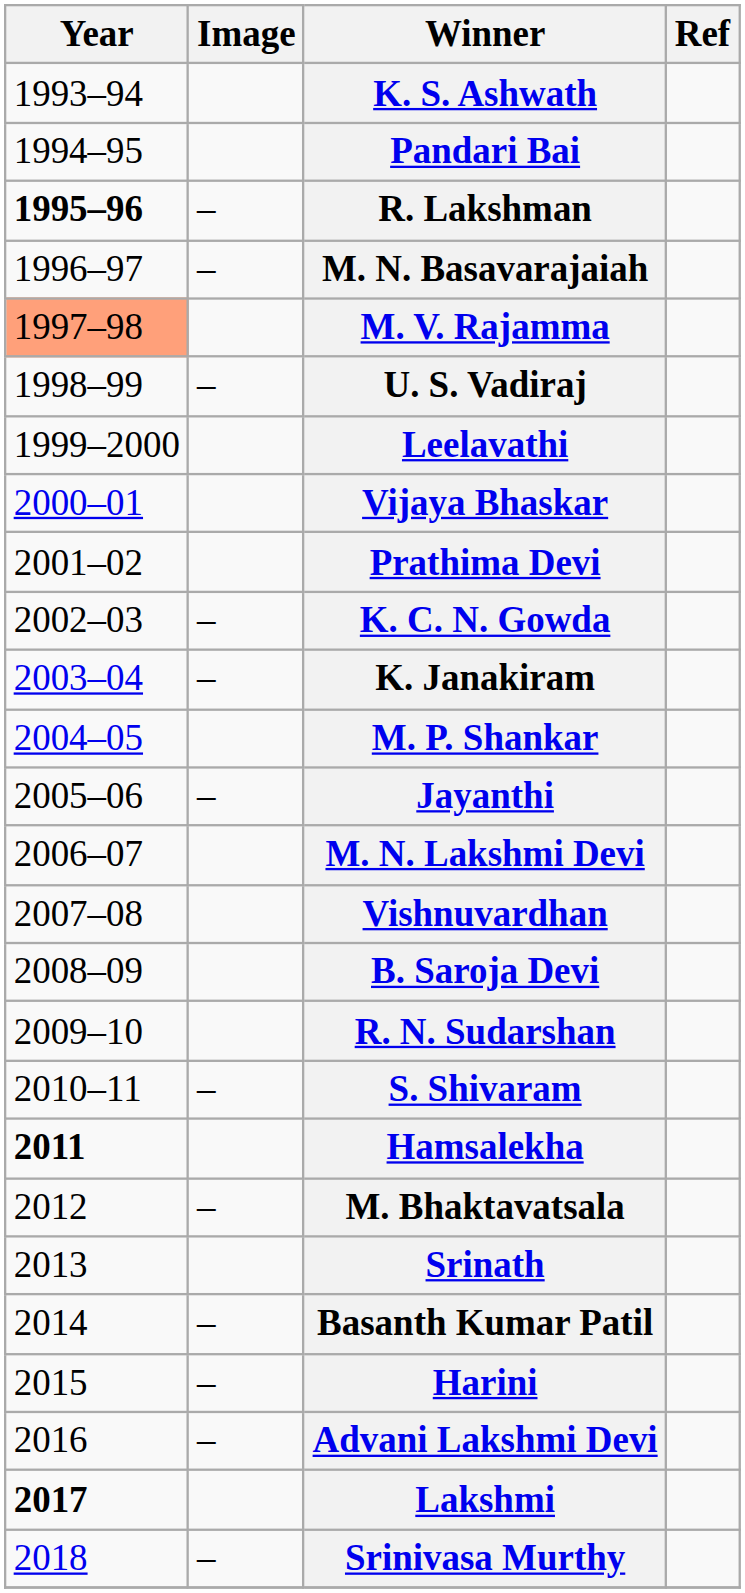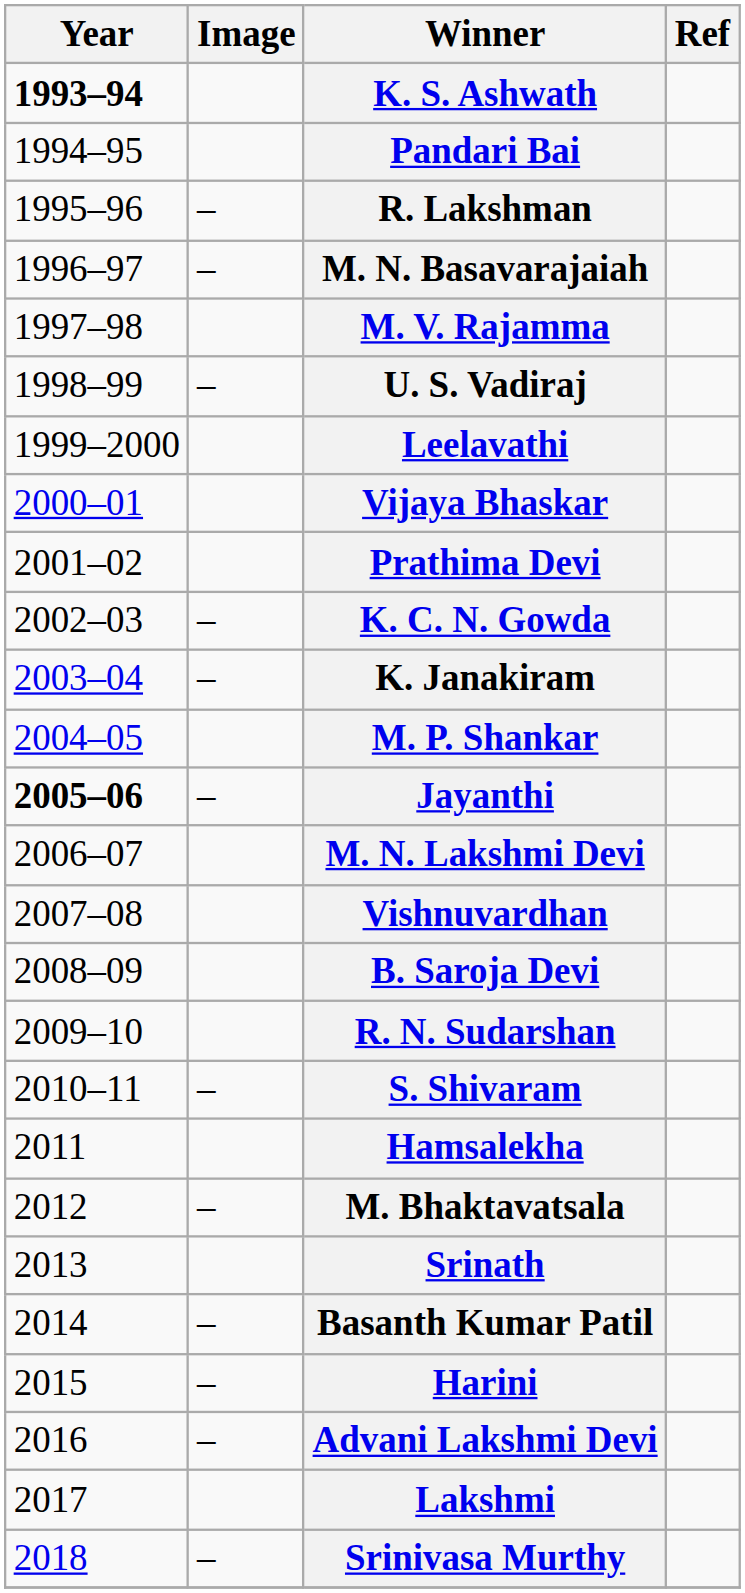(78, 92) normal -> (78, 92) bold
(78, 209) bold -> (78, 209) normal
(78, 326) lightsalmon background -> (78, 326) no background
(78, 795) normal -> (78, 795) bold
(50, 1147) bold -> (50, 1147) normal
(51, 1499) bold -> (51, 1499) normal
